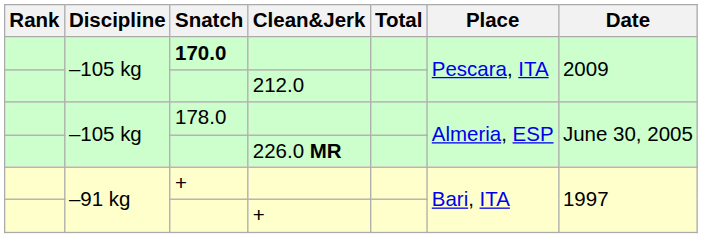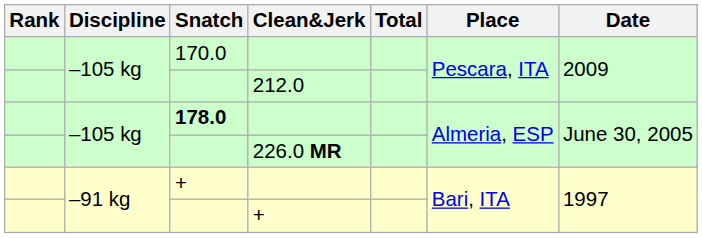(201, 53) bold -> (201, 53) normal
(201, 118) normal -> (201, 118) bold
